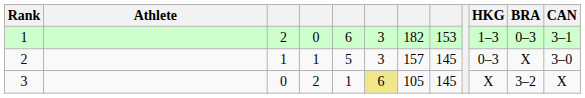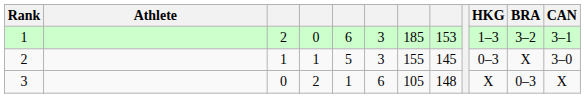(414, 37) 182 -> (414, 37) 185
(526, 37) 0–3 -> (526, 37) 3–2
(414, 59) 157 -> (414, 59) 155
(381, 81) khaki background -> (381, 81) no background
(446, 81) 145 -> (446, 81) 148
(526, 81) 3–2 -> (526, 81) 0–3
